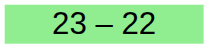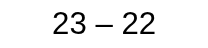(104, 23) lightgreen background -> (104, 23) no background
